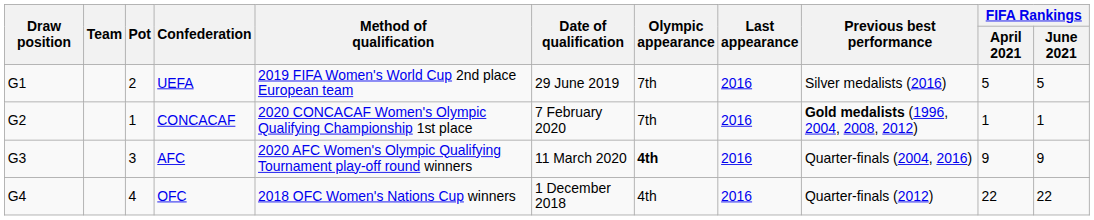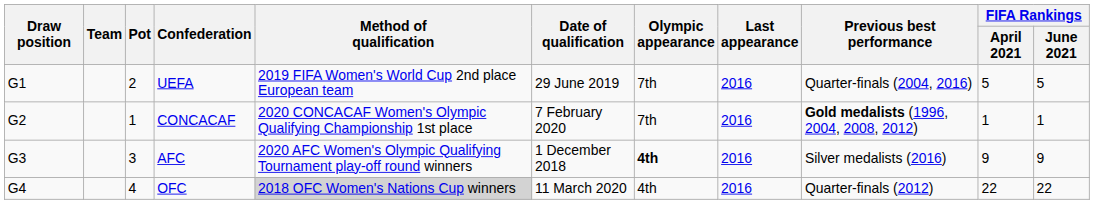(876, 83) Silver medalists (2016) -> (888, 83) Quarter-finals (2004, 2016)
(581, 158) 11 March 2020 -> (573, 158) 1 December 2018
(888, 158) Quarter-finals (2004, 2016) -> (876, 158) Silver medalists (2016)
(387, 196) no background -> (387, 188) lightgrey background
(573, 196) 1 December 2018 -> (581, 188) 11 March 2020
